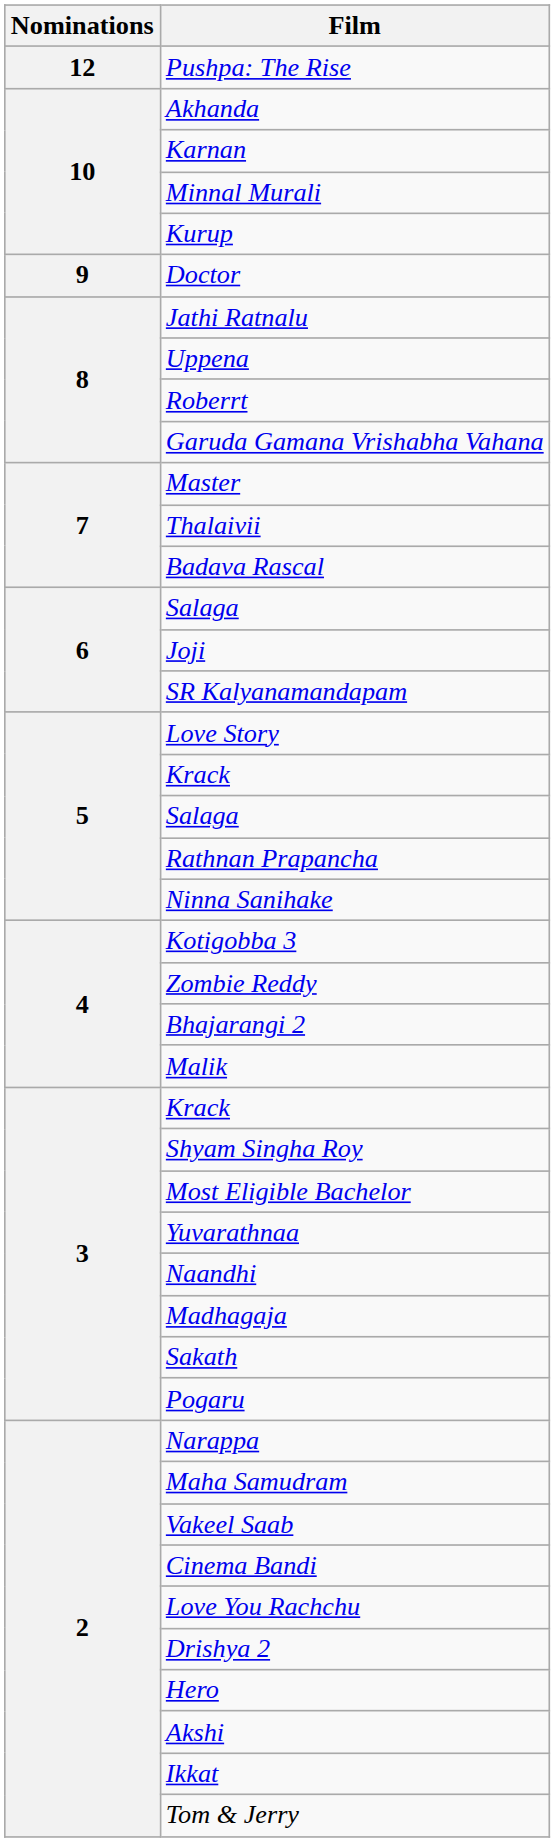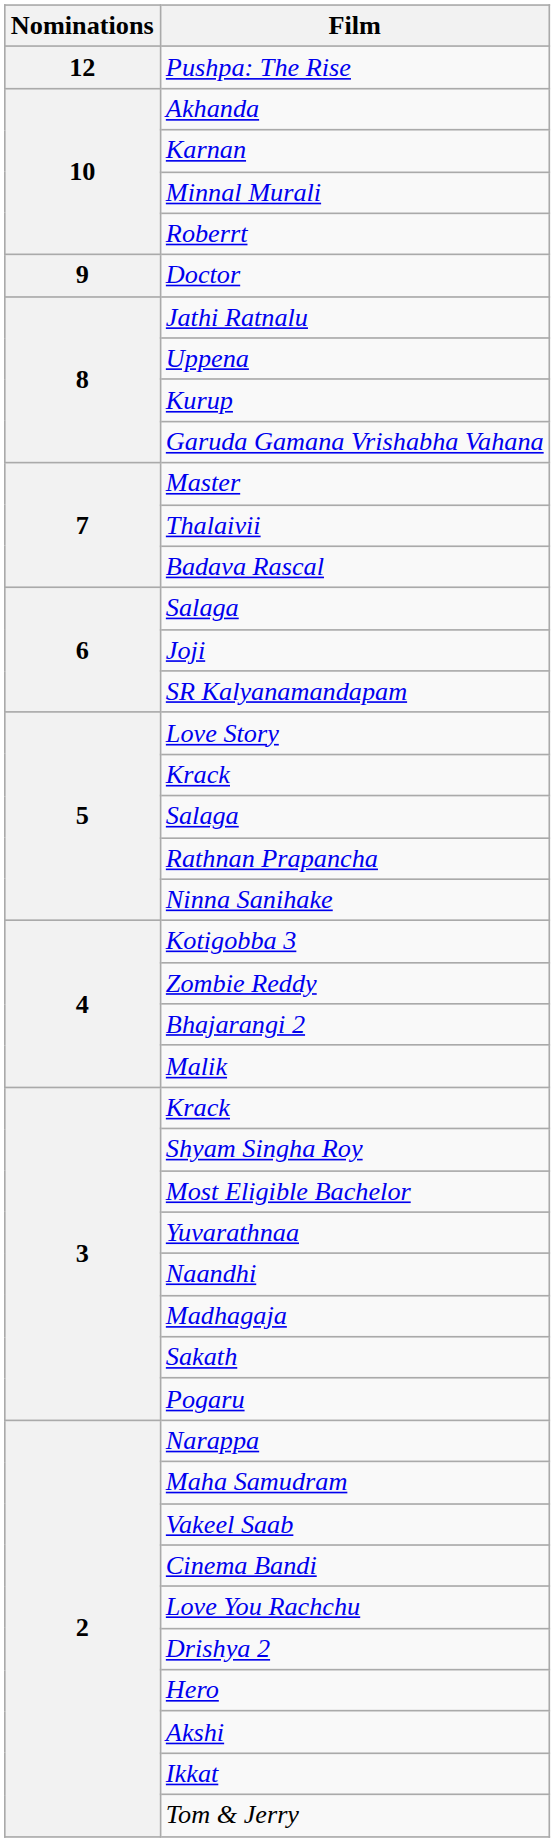(199, 233) Kurup -> (207, 233) Roberrt
(207, 400) Roberrt -> (199, 400) Kurup
